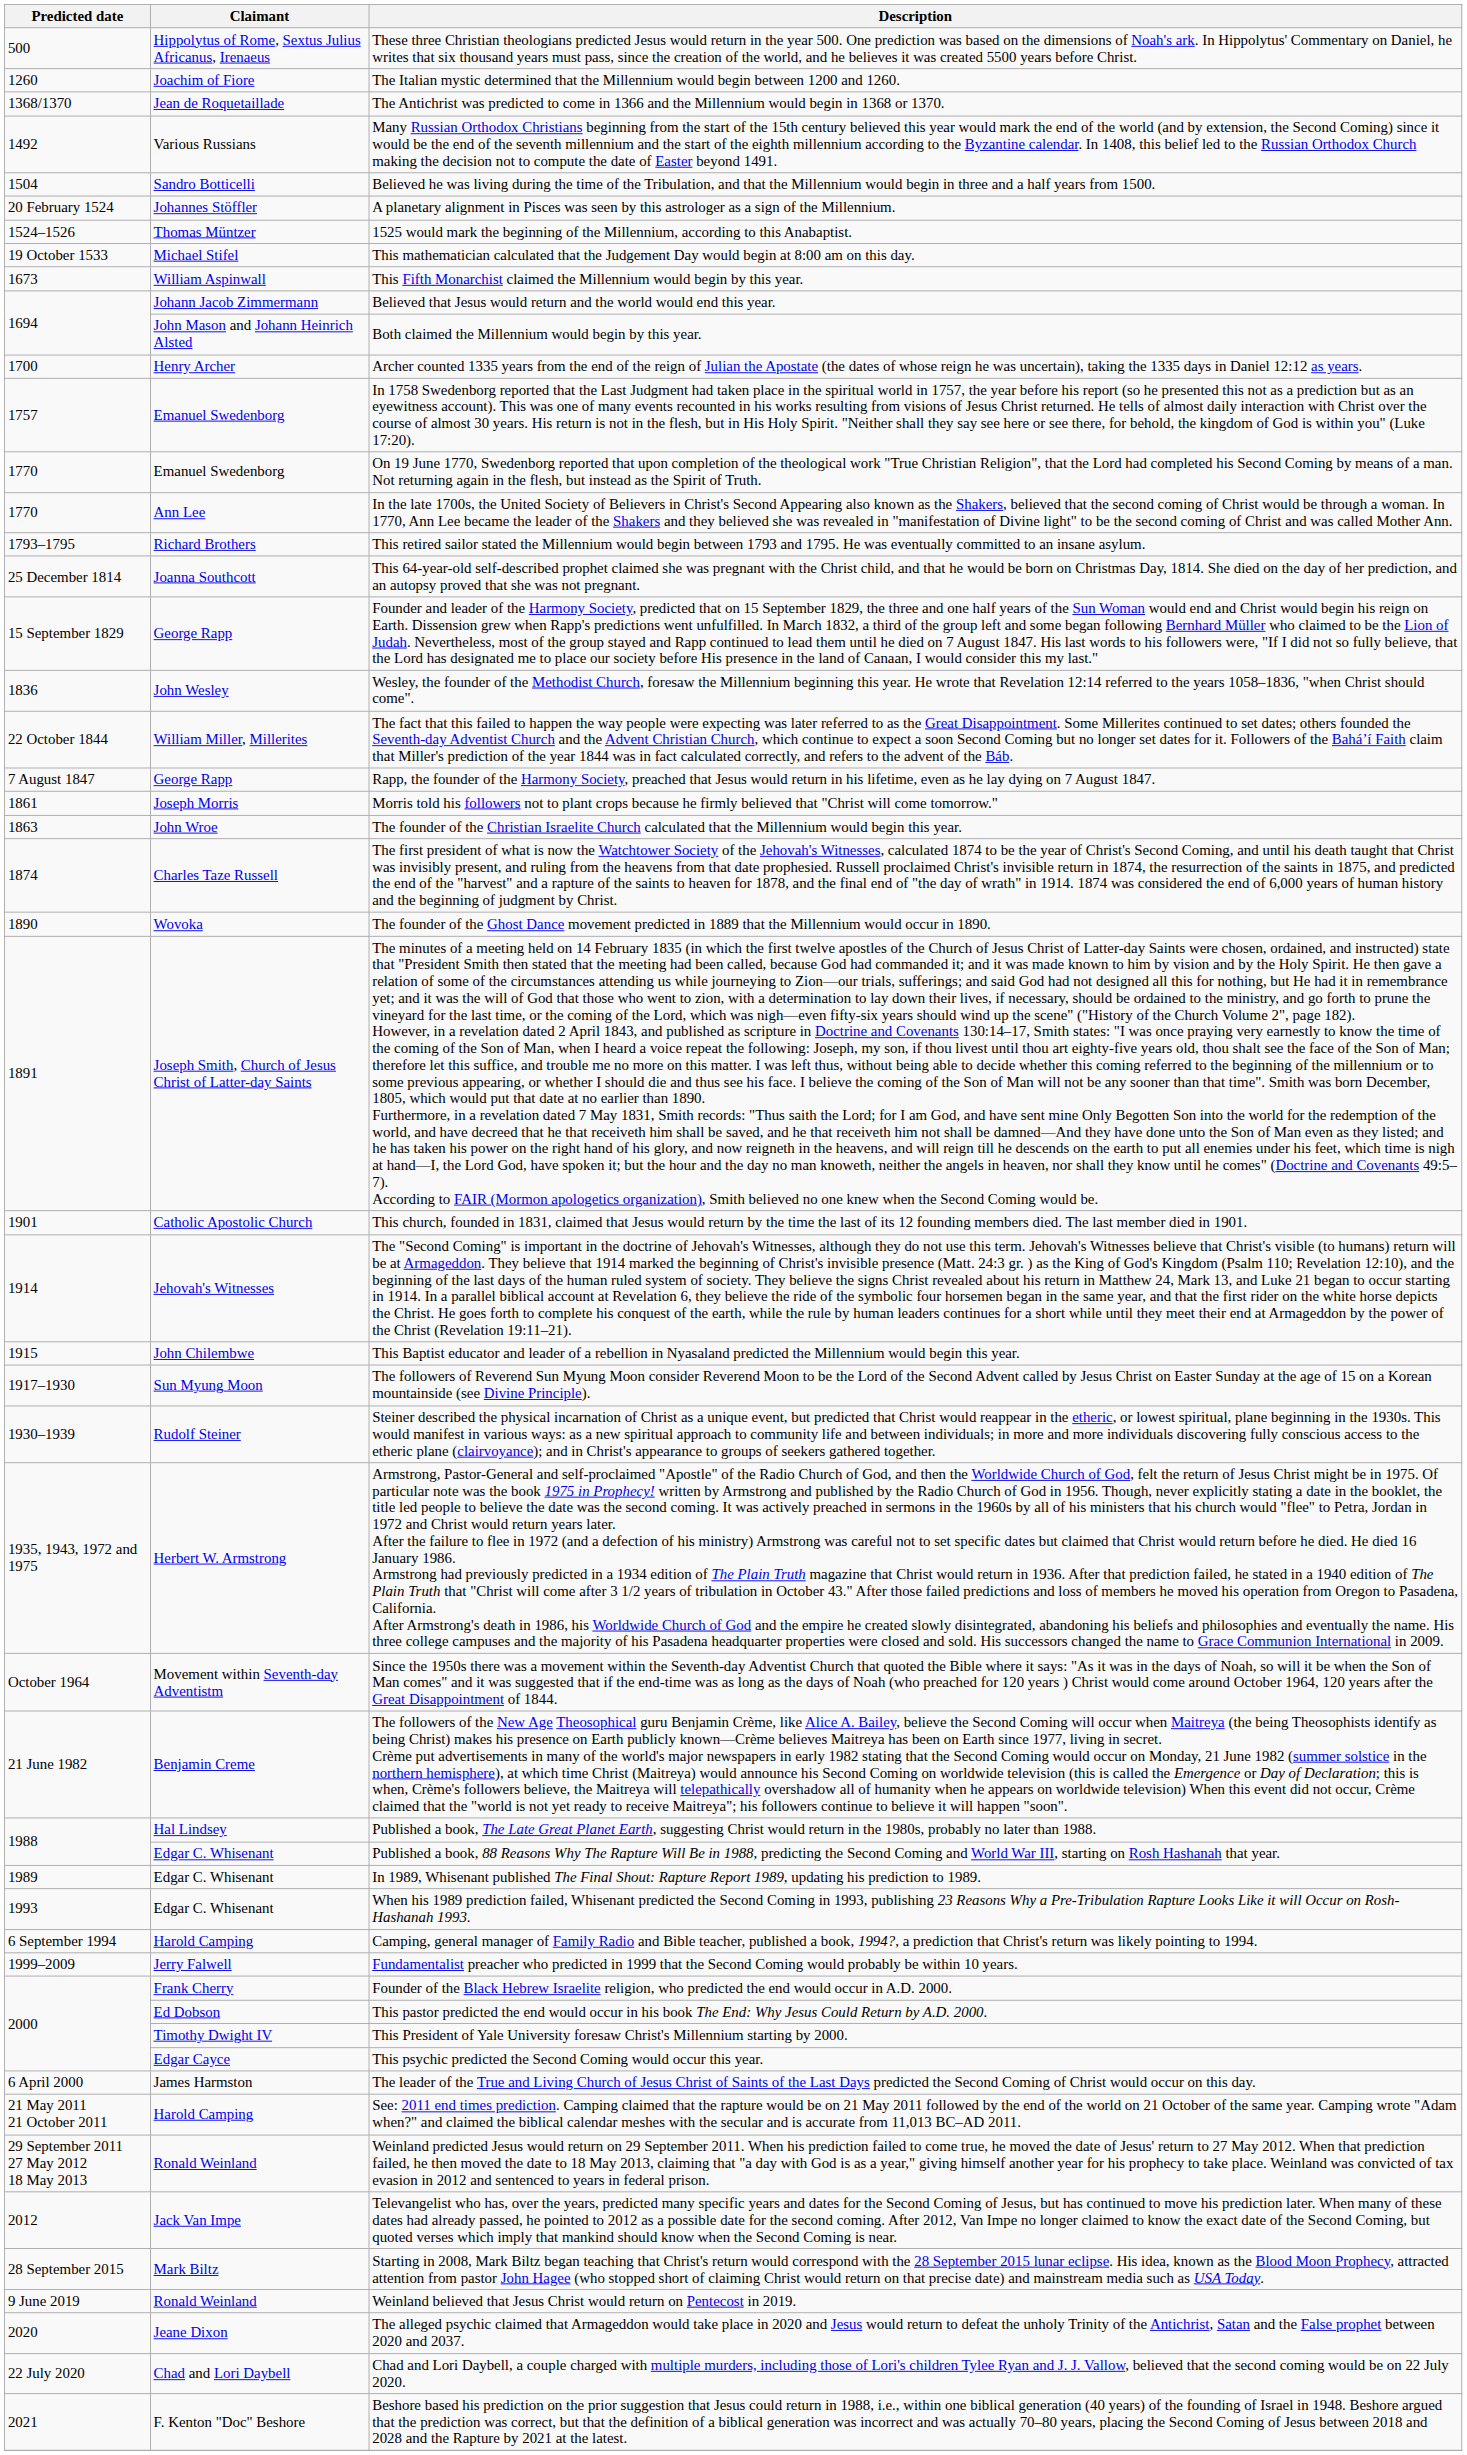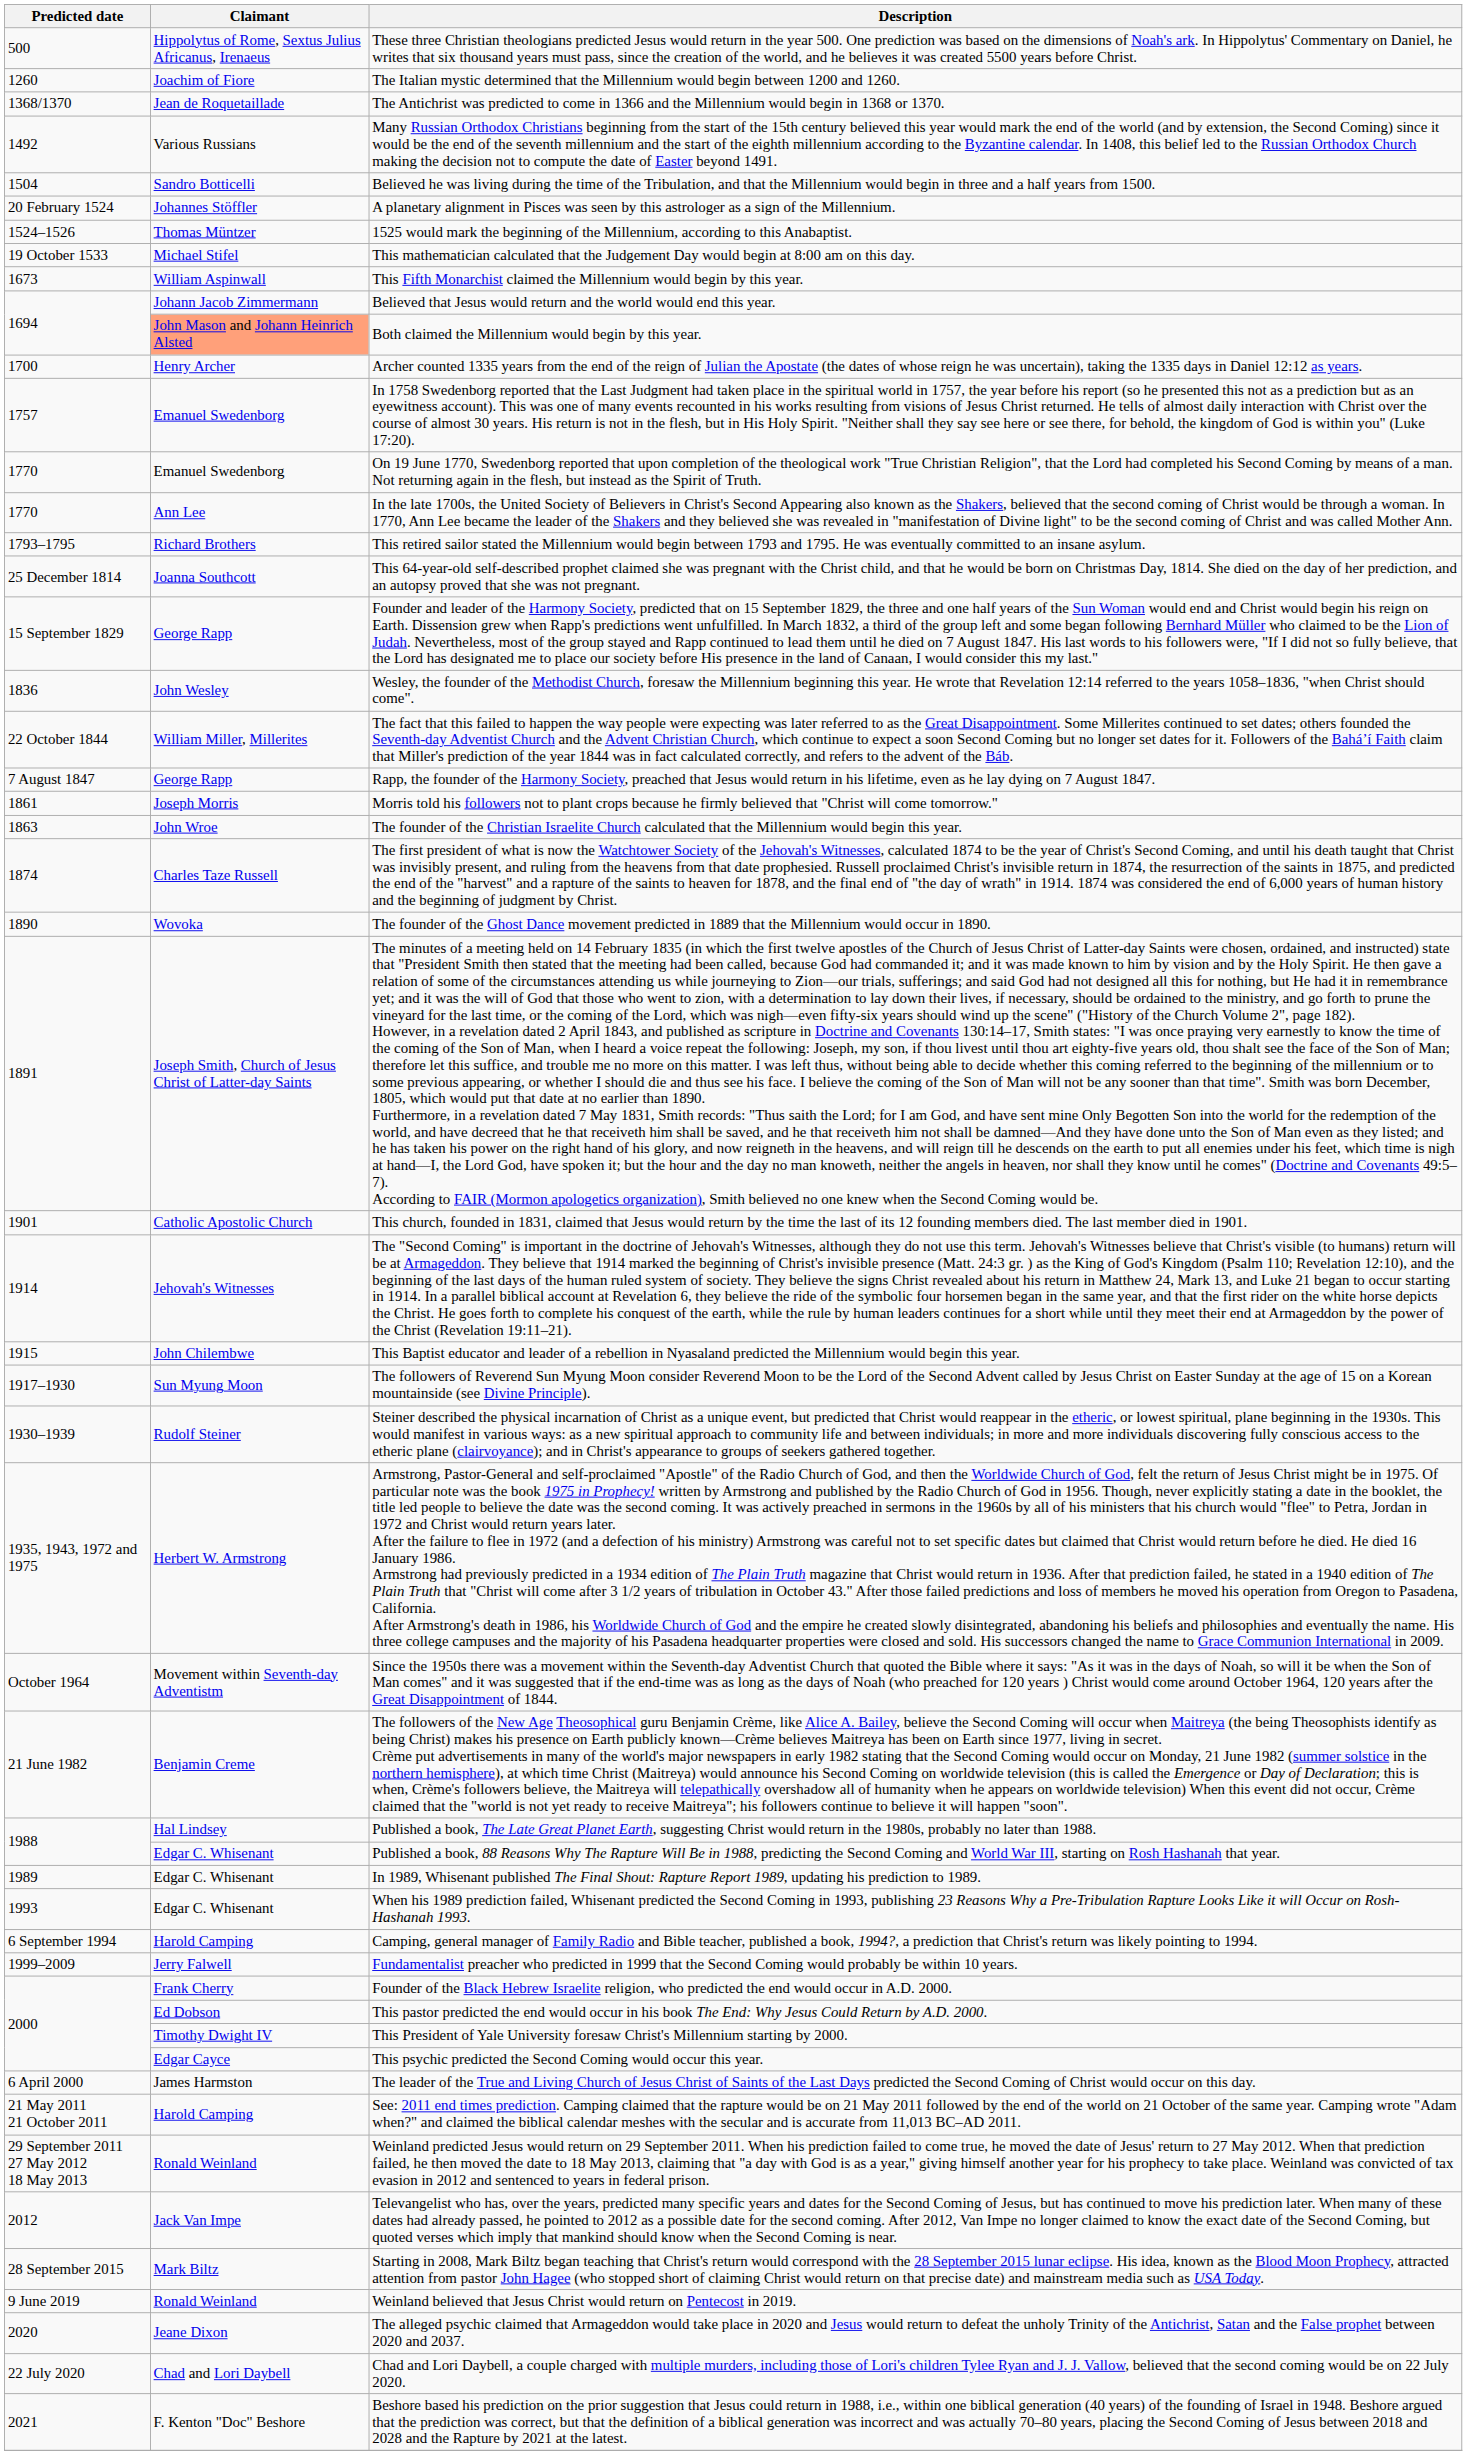(253, 334) no background -> (253, 334) lightsalmon background
